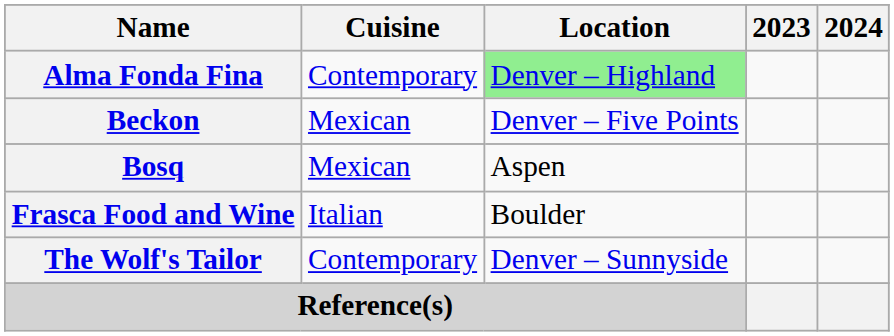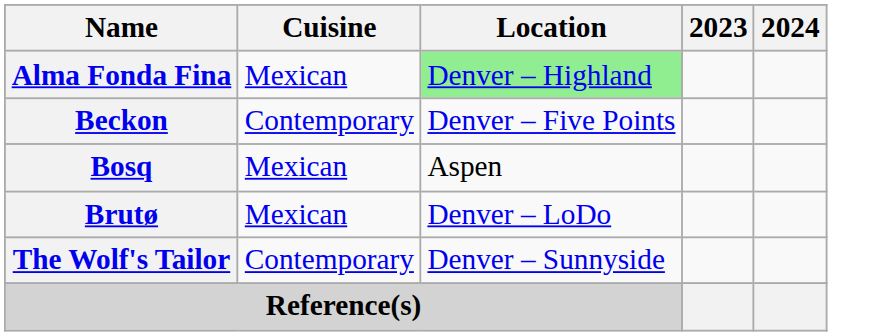(393, 74) Contemporary -> (296, 74) Mexican
(359, 120) Mexican -> (329, 120) Contemporary
+ row: (121, 213)
- row: (153, 213)
